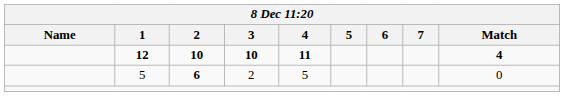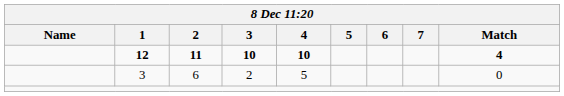(197, 55) 10 -> (196, 55) 11
(305, 55) 11 -> (304, 55) 10
(142, 75) 5 -> (142, 75) 3
(197, 75) bold -> (196, 75) normal
